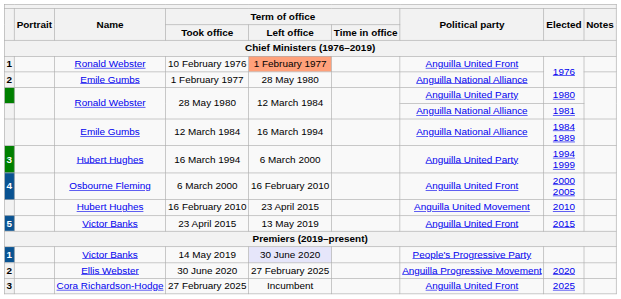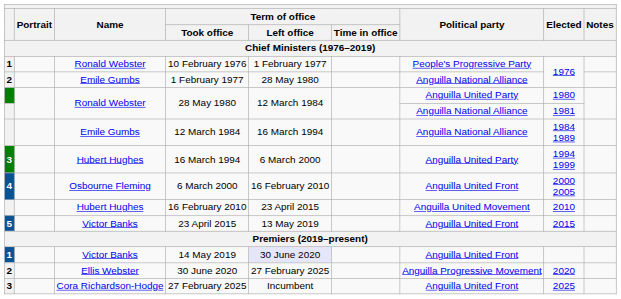(290, 64) lightsalmon background -> (290, 64) no background
(472, 64) Anguilla United Front -> (472, 64) People's Progressive Party
(472, 254) People's Progressive Party -> (472, 254) Anguilla United Front
